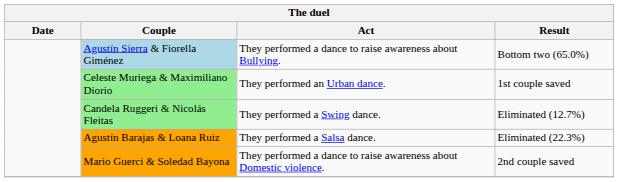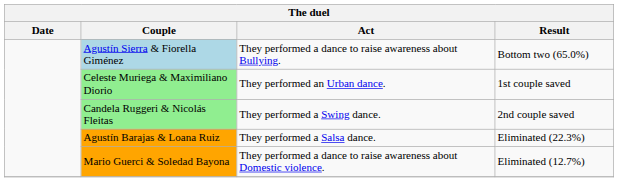(541, 114) Eliminated (12.7%) -> (536, 114) 2nd couple saved
(536, 161) 2nd couple saved -> (541, 161) Eliminated (12.7%)
